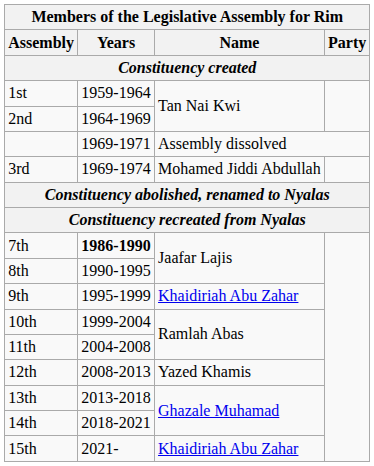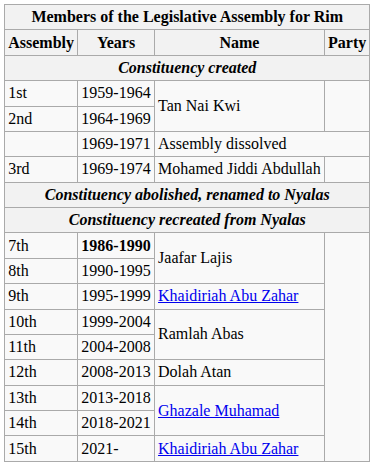(205, 372) Yazed Khamis -> (195, 372) Dolah Atan
